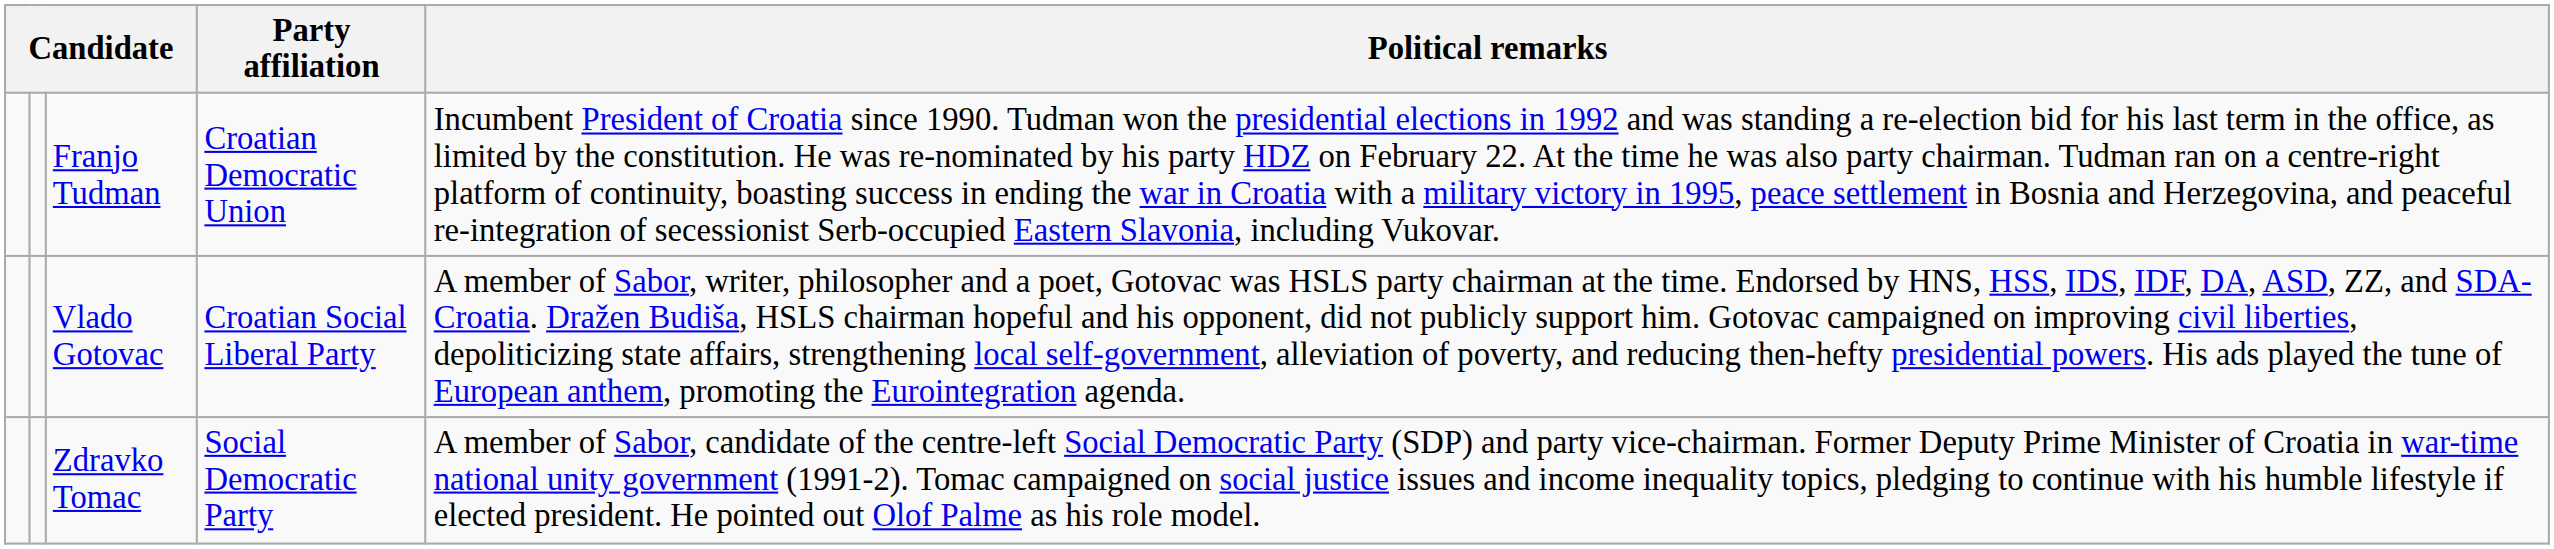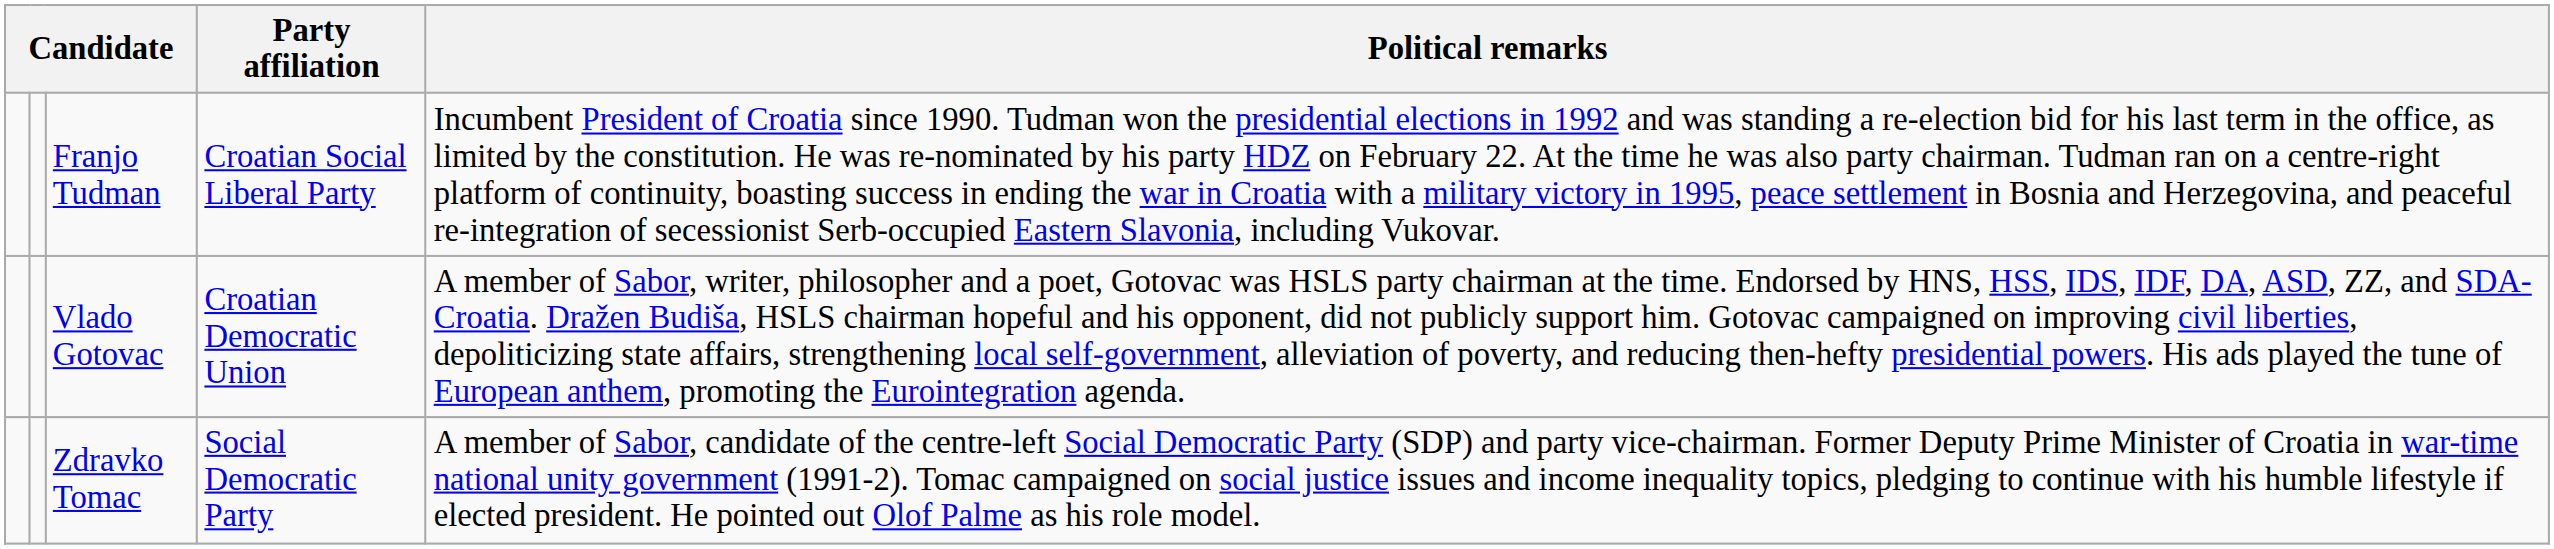(281, 173) Croatian Democratic Union -> (305, 173) Croatian Social Liberal Party
(305, 335) Croatian Social Liberal Party -> (281, 335) Croatian Democratic Union
